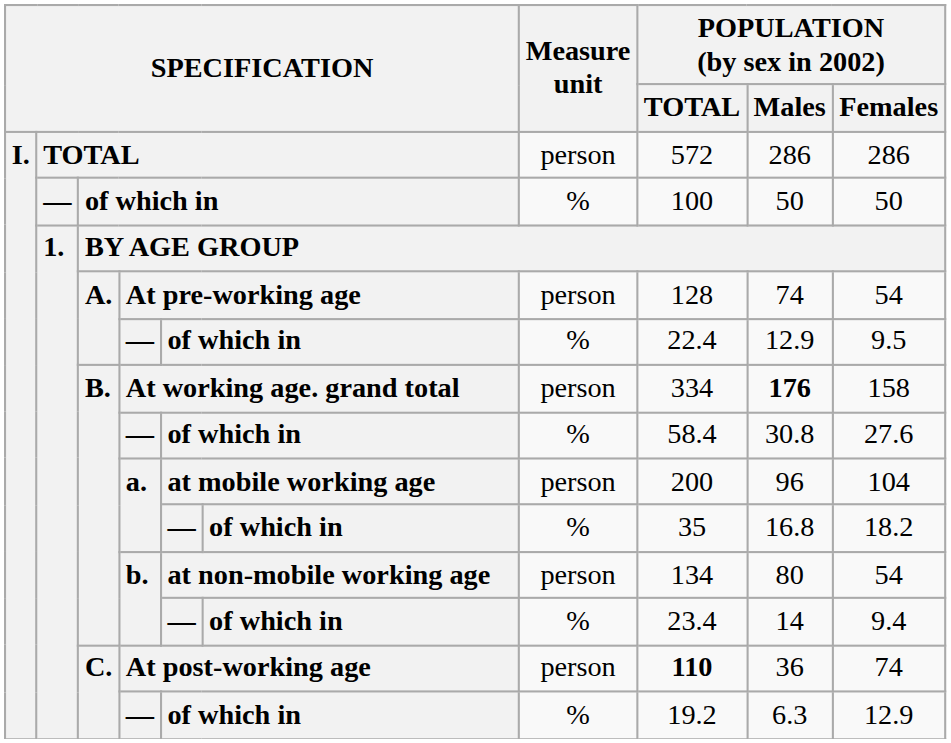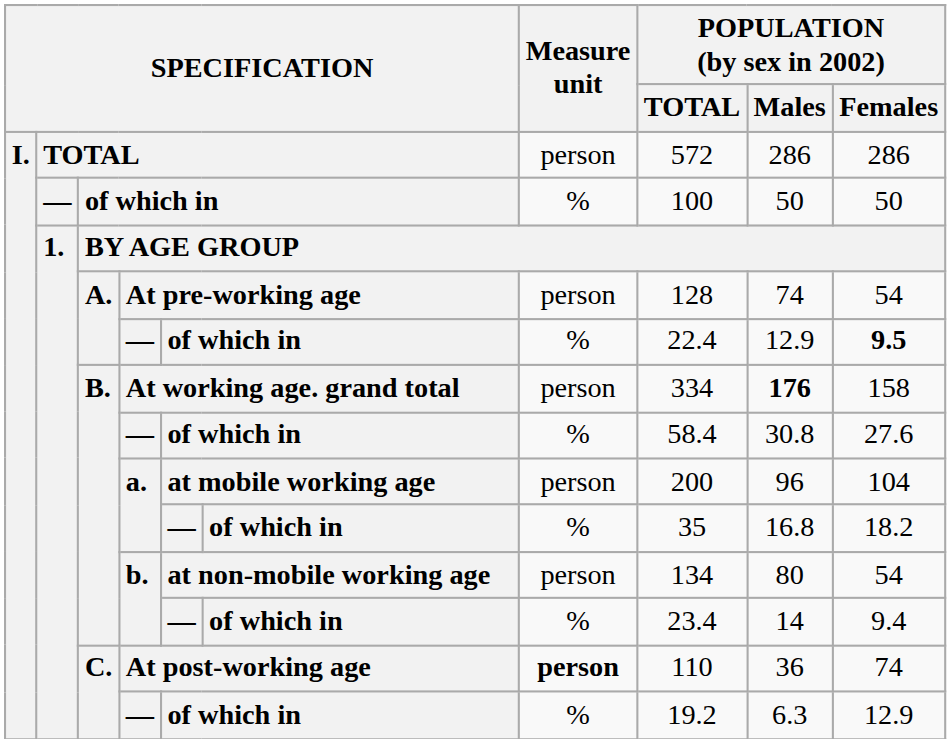(889, 340) normal -> (889, 340) bold
(578, 667) normal -> (578, 667) bold
(692, 667) bold -> (692, 667) normal
